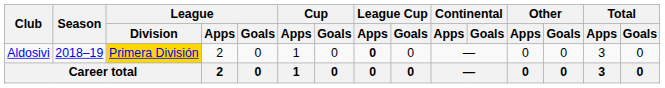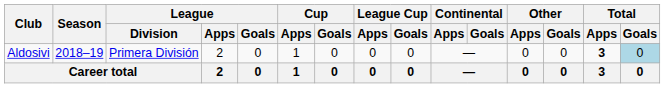(154, 53) gold background -> (154, 53) no background
(373, 53) bold -> (373, 53) normal
(602, 53) normal -> (602, 53) bold
(640, 53) no background -> (640, 53) lightblue background
